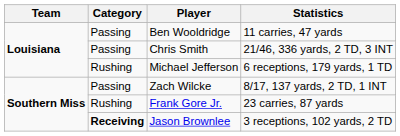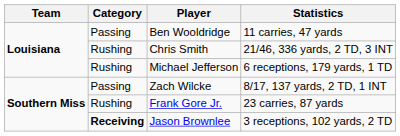(111, 49) Passing -> (111, 49) Rushing
